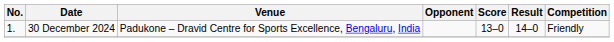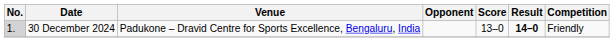(11, 28) no background -> (11, 28) lightgrey background
(527, 28) normal -> (527, 28) bold
